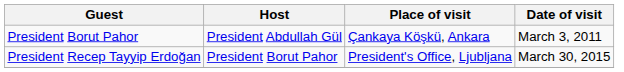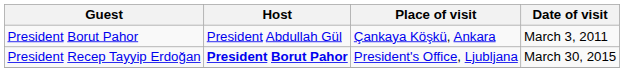(272, 57) normal -> (277, 57) bold
